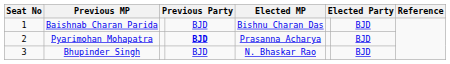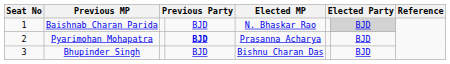(280, 25) Bishnu Charan Das -> (280, 25) N. Bhaskar Rao
(363, 25) no background -> (363, 25) lightgrey background
(280, 53) N. Bhaskar Rao -> (280, 53) Bishnu Charan Das
